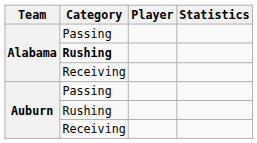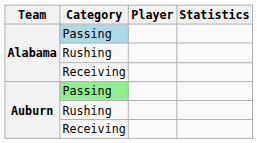(87, 34) no background -> (87, 34) lightblue background
(87, 53) bold -> (87, 53) normal
(87, 91) no background -> (87, 91) lightgreen background
